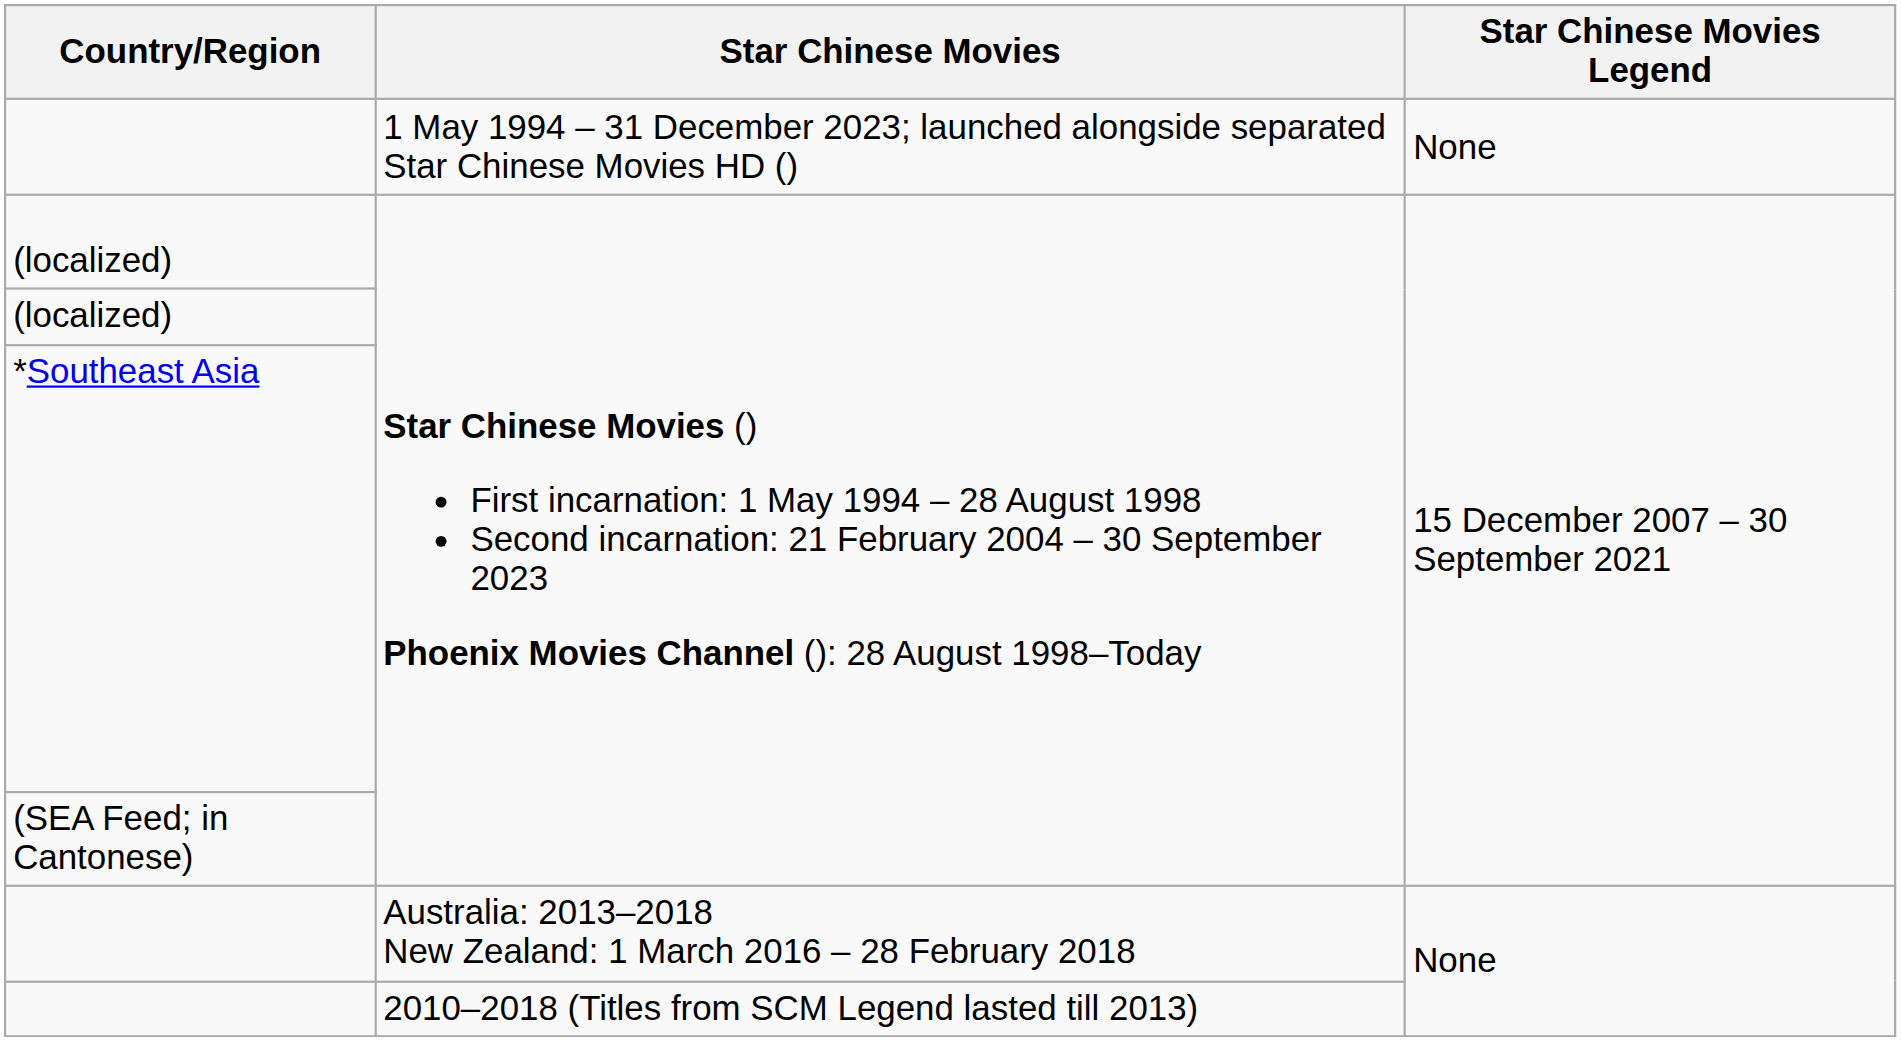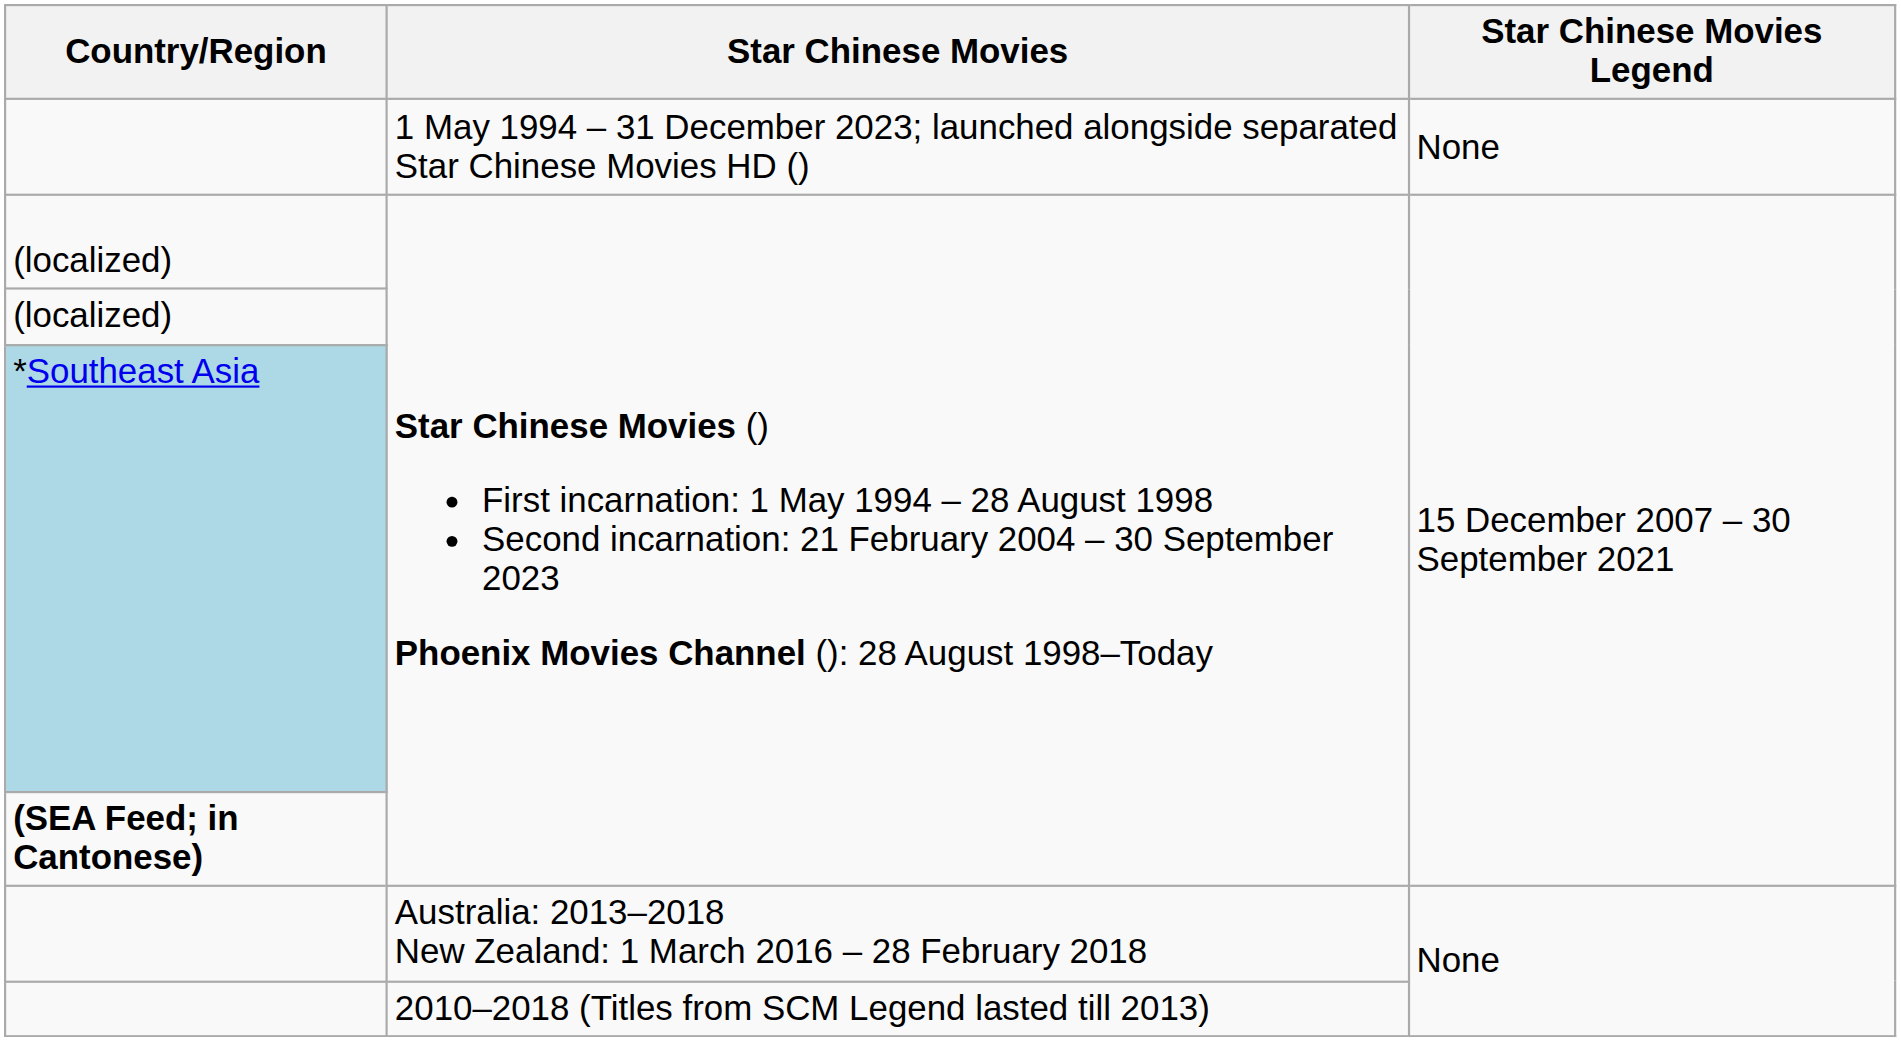(136, 371) no background -> (136, 371) lightblue background
(121, 838) normal -> (126, 838) bold
